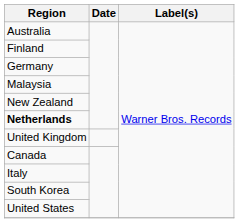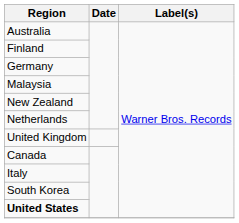(39, 119) bold -> (37, 119) normal
(41, 208) normal -> (43, 208) bold
